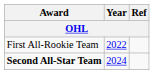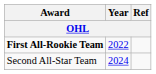(53, 45) normal -> (55, 45) bold
(54, 61) bold -> (52, 61) normal
